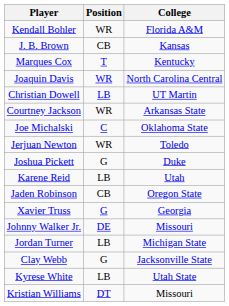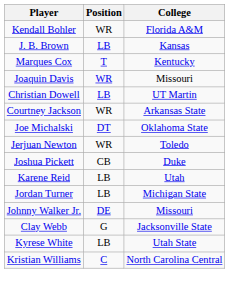(104, 45) CB -> (104, 45) LB
(174, 78) North Carolina Central -> (174, 78) Missouri
(104, 128) C -> (104, 128) DT
(104, 161) G -> (104, 161) CB
- row: (44, 194)
- row: (44, 210)
rows swapped: (44, 243) <-> (44, 227)
(104, 293) DT -> (104, 260) C
(174, 293) Missouri -> (174, 260) North Carolina Central
